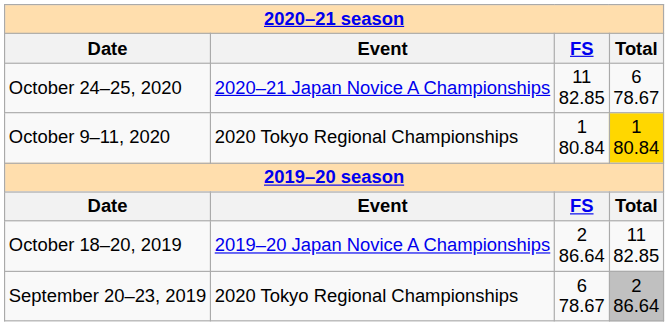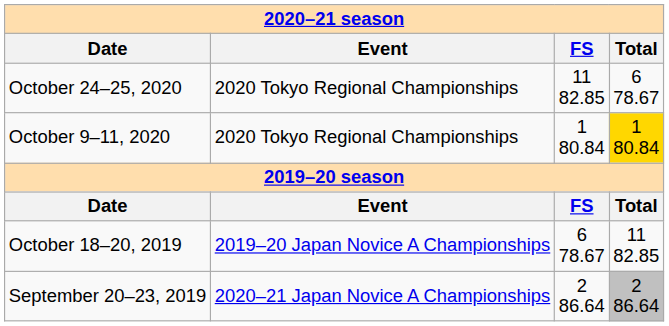(383, 87) 2020–21 Japan Novice A Championships -> (366, 87) 2020 Tokyo Regional Championships
(582, 245) 2 86.64 -> (582, 245) 6 78.67
(366, 295) 2020 Tokyo Regional Championships -> (383, 295) 2020–21 Japan Novice A Championships
(582, 295) 6 78.67 -> (582, 295) 2 86.64
